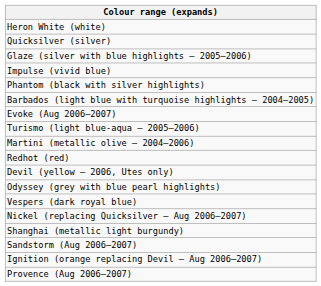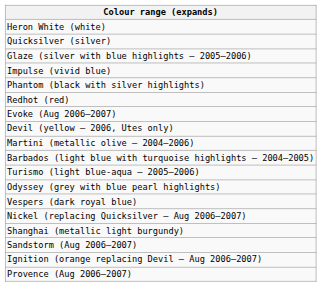(161, 100) Barbados (light blue with turquoise highlights – 2004–2005) -> (38, 100) Redhot (red)
(103, 129) Turismo (light blue-aqua – 2005–2006) -> (90, 129) Devil (yellow – 2006, Utes only)
(38, 158) Redhot (red) -> (161, 158) Barbados (light blue with turquoise highlights – 2004–2005)
(90, 172) Devil (yellow – 2006, Utes only) -> (103, 172) Turismo (light blue-aqua – 2005–2006)
